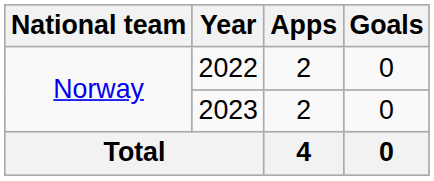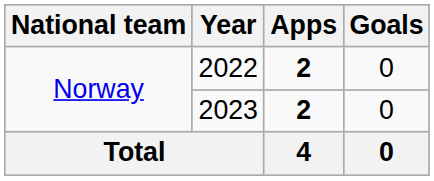(304, 68) normal -> (304, 68) bold
(304, 110) normal -> (304, 110) bold
